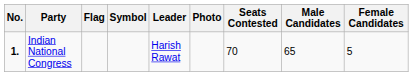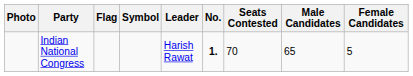columns swapped: (15, 18) <-> (207, 18)
